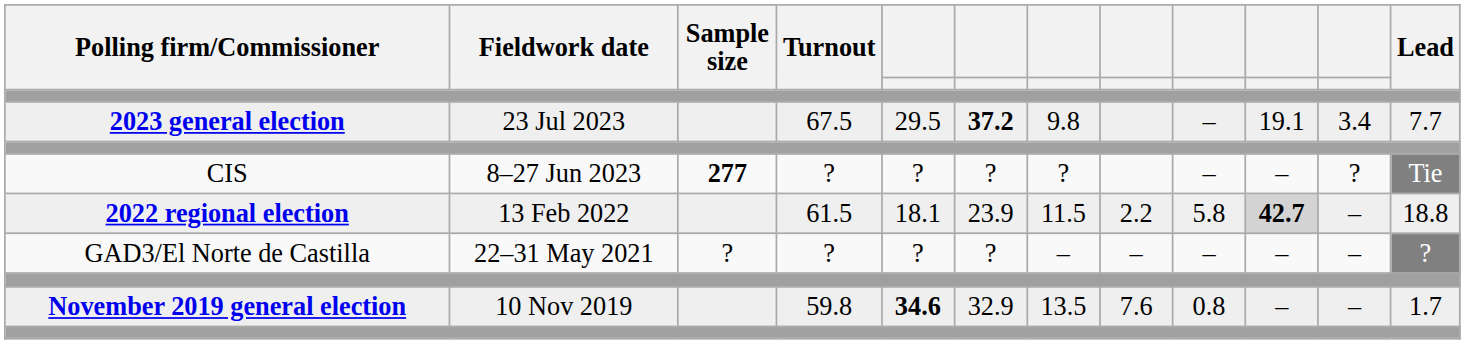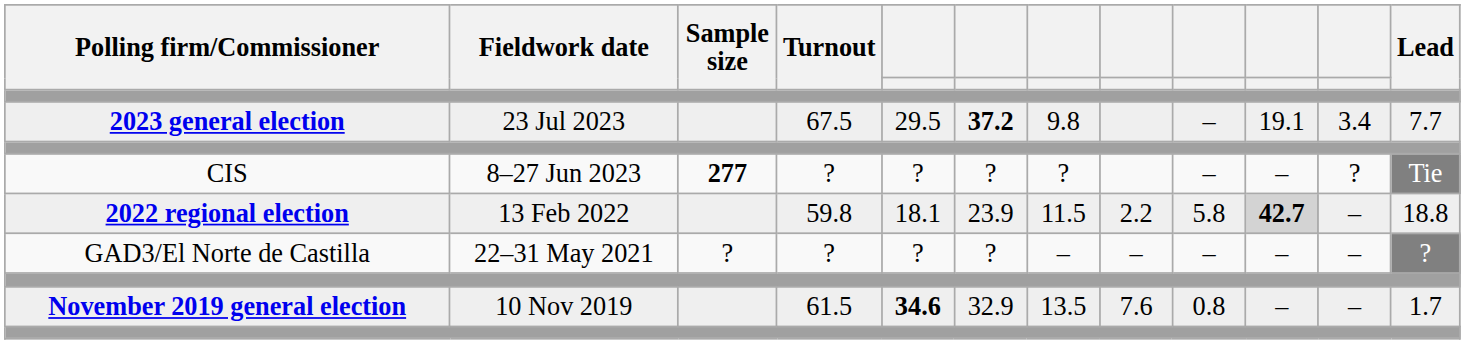(829, 213) 61.5 -> (829, 213) 59.8
(829, 305) 59.8 -> (829, 305) 61.5
